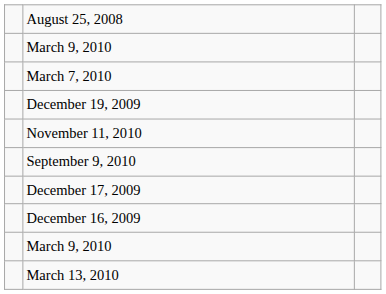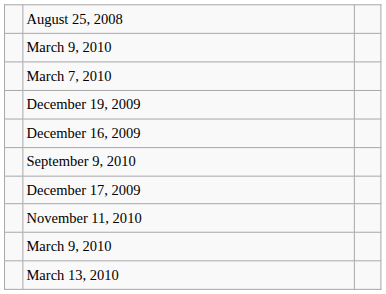rows swapped: (14, 218) <-> (14, 133)
